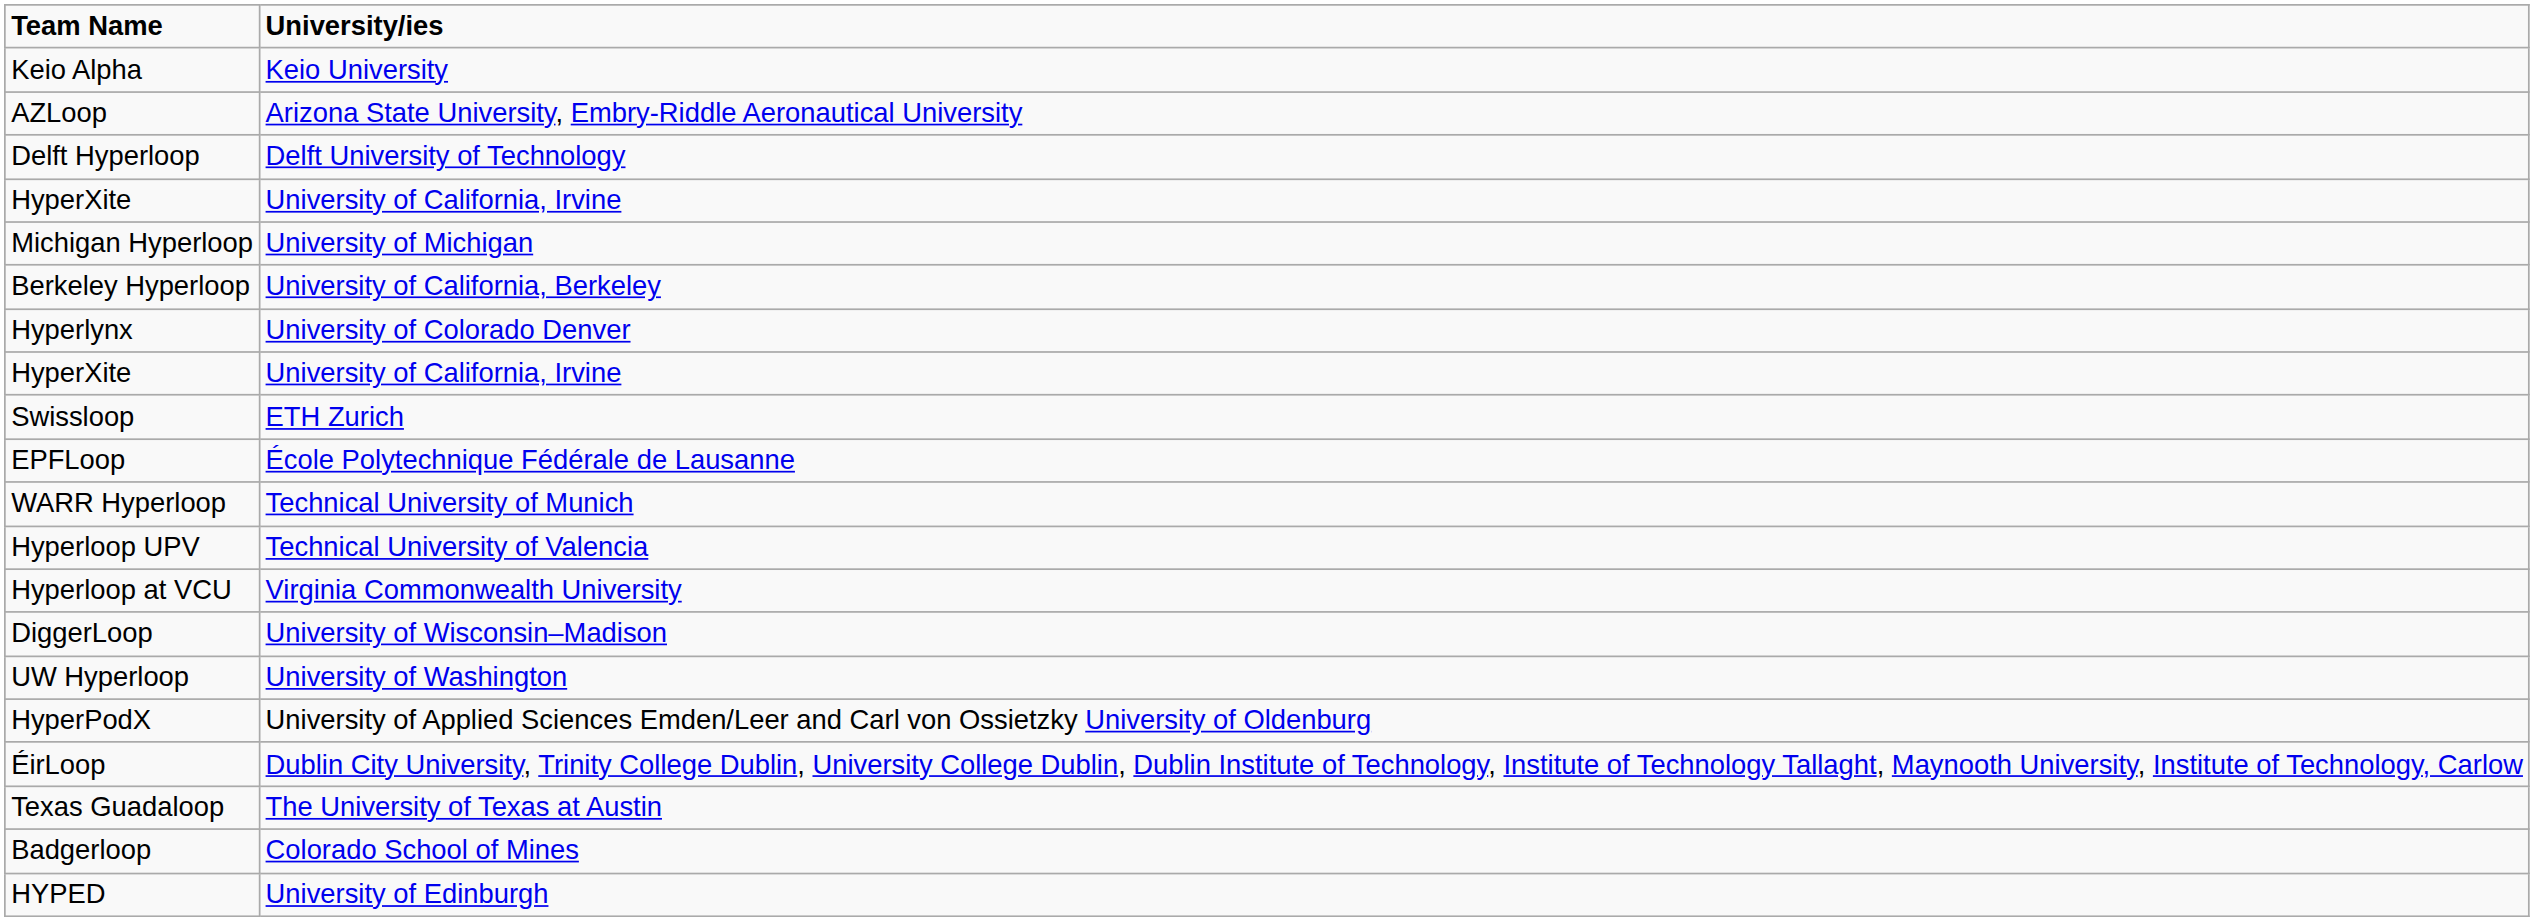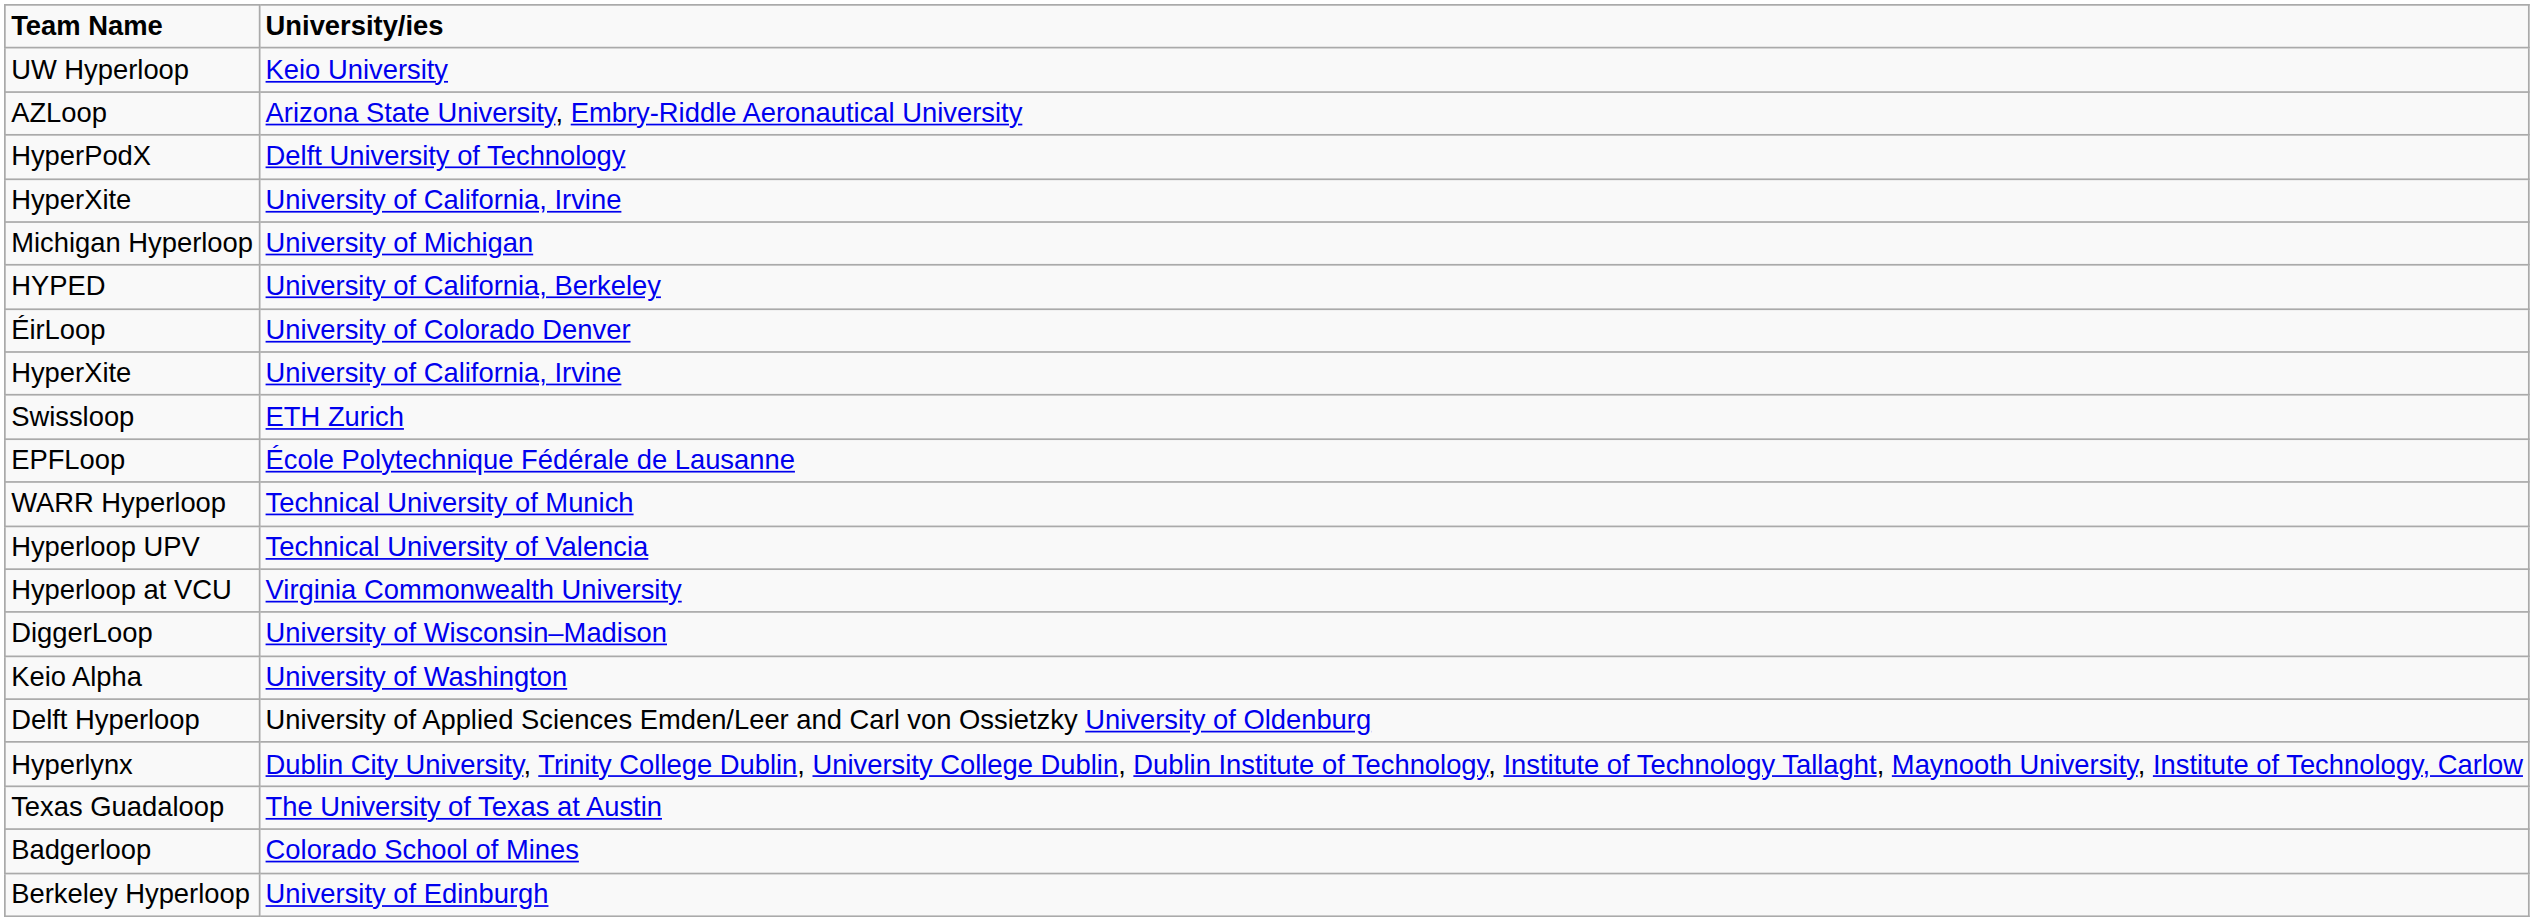(77, 69) Keio Alpha -> (100, 69) UW Hyperloop
(105, 156) Delft Hyperloop -> (81, 156) HyperPodX
(131, 286) Berkeley Hyperloop -> (58, 286) HYPED
(72, 329) Hyperlynx -> (58, 329) ÉirLoop
(100, 677) UW Hyperloop -> (77, 677) Keio Alpha
(81, 720) HyperPodX -> (105, 720) Delft Hyperloop
(58, 763) ÉirLoop -> (72, 763) Hyperlynx
(58, 894) HYPED -> (131, 894) Berkeley Hyperloop
